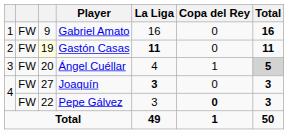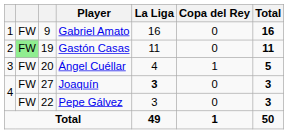(27, 48) no background -> (27, 48) lightgreen background
(47, 48) lightyellow background -> (47, 48) no background
(154, 48) bold -> (154, 48) normal
(268, 66) lightgrey background -> (268, 66) no background
(215, 102) bold -> (215, 102) normal
